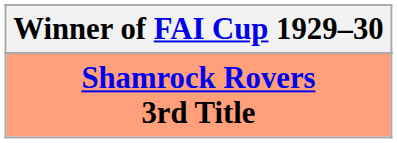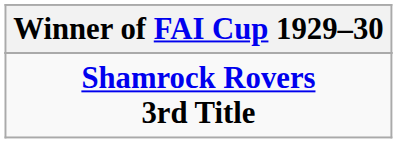(198, 94) lightsalmon background -> (198, 94) no background
